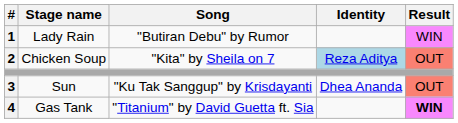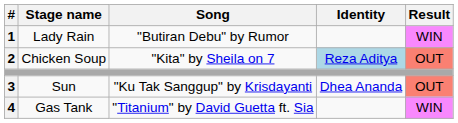(429, 107) bold -> (429, 107) normal
